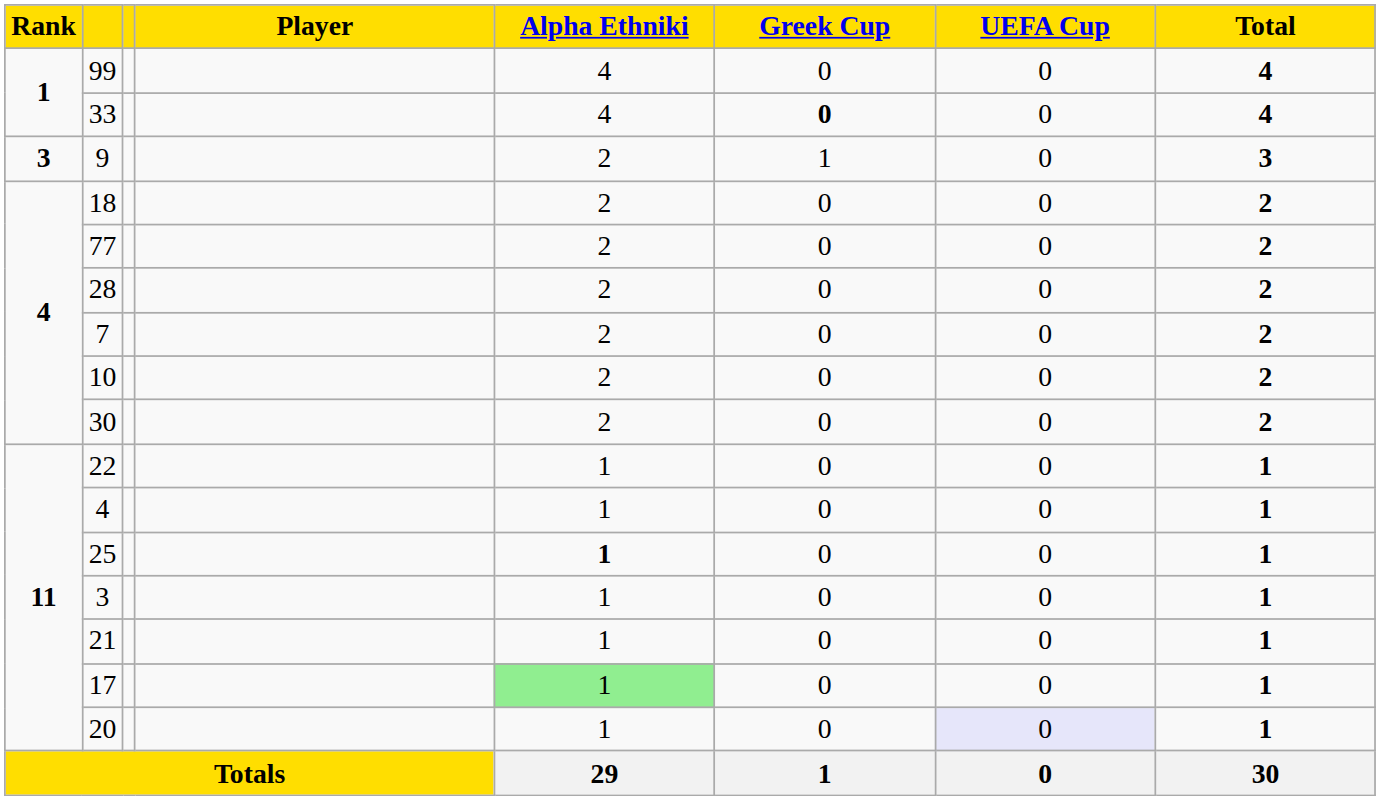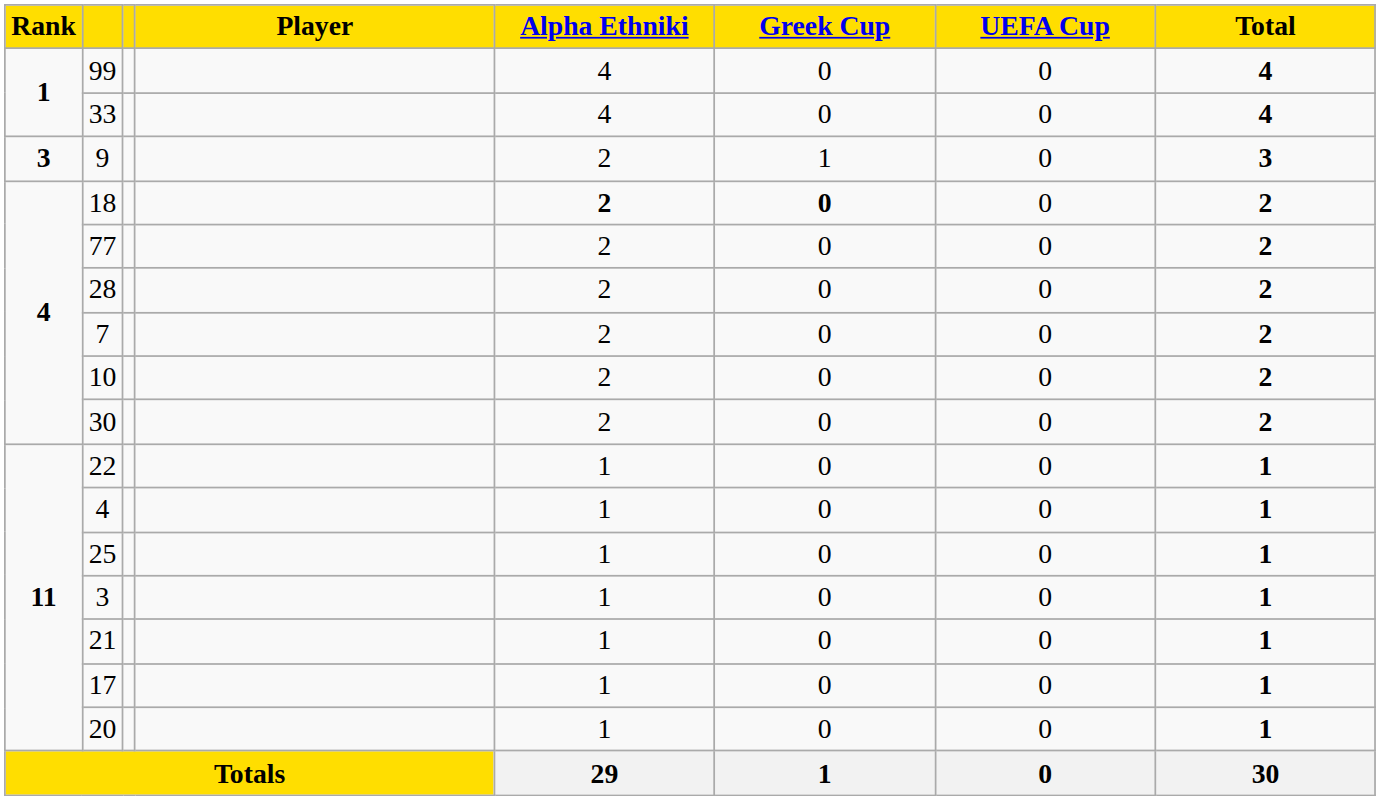(825, 114) bold -> (825, 114) normal
(604, 202) normal -> (604, 202) bold
(825, 202) normal -> (825, 202) bold
(604, 553) bold -> (604, 553) normal
(604, 684) lightgreen background -> (604, 684) no background
(1045, 728) lavender background -> (1045, 728) no background
